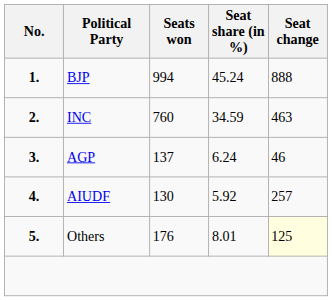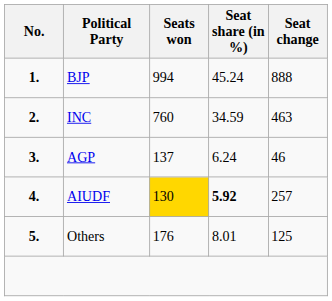(163, 197) no background -> (163, 197) gold background
(224, 197) normal -> (224, 197) bold
(282, 236) lightyellow background -> (282, 236) no background
